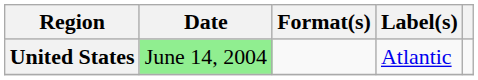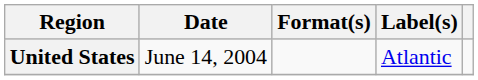(206, 56) lightgreen background -> (206, 56) no background
